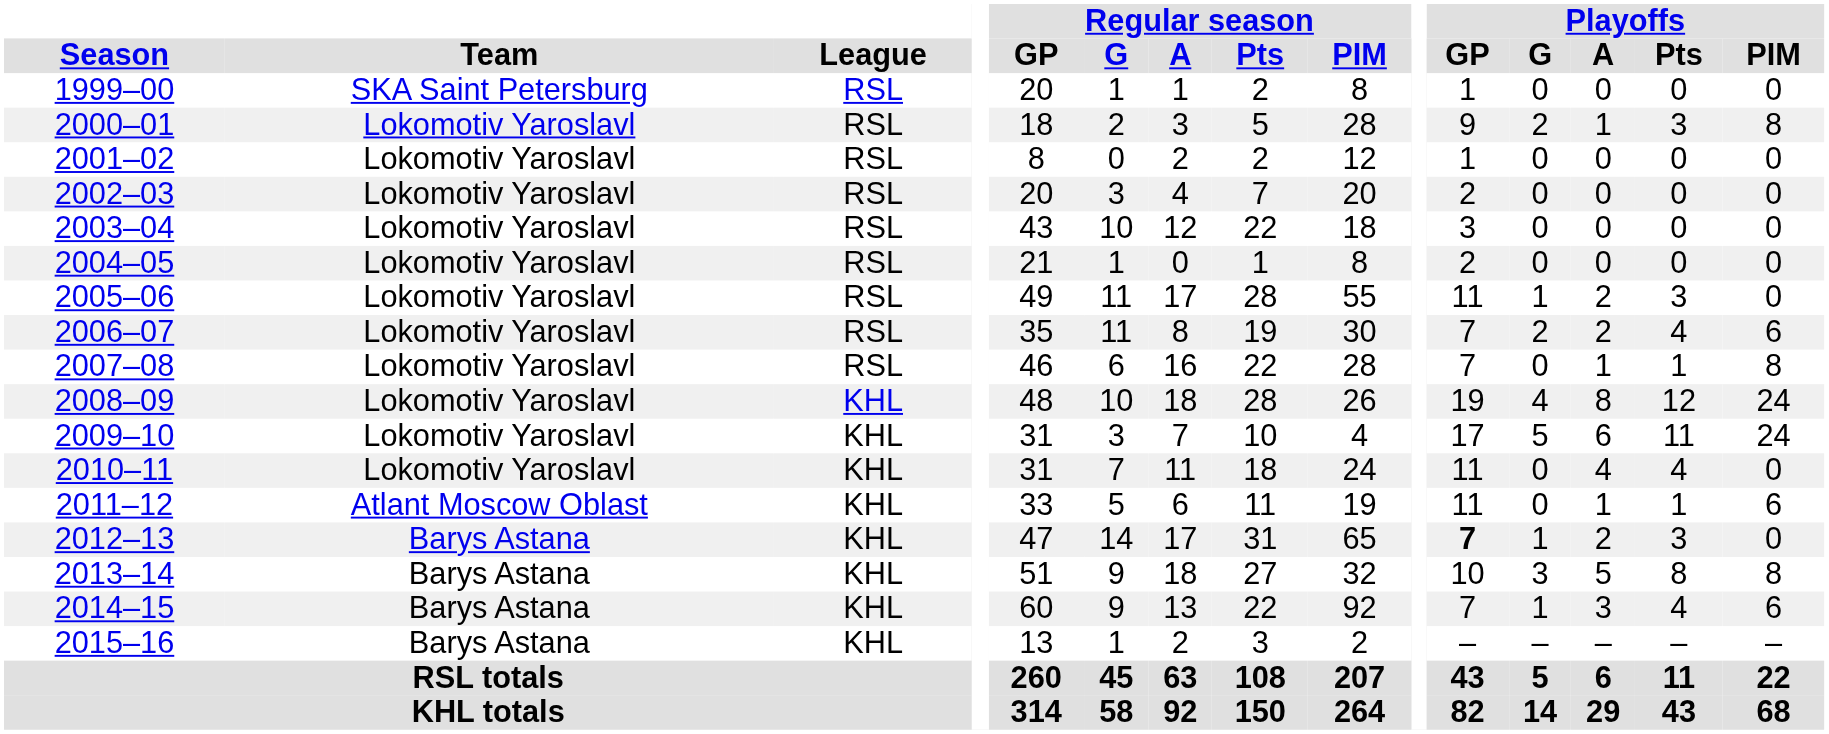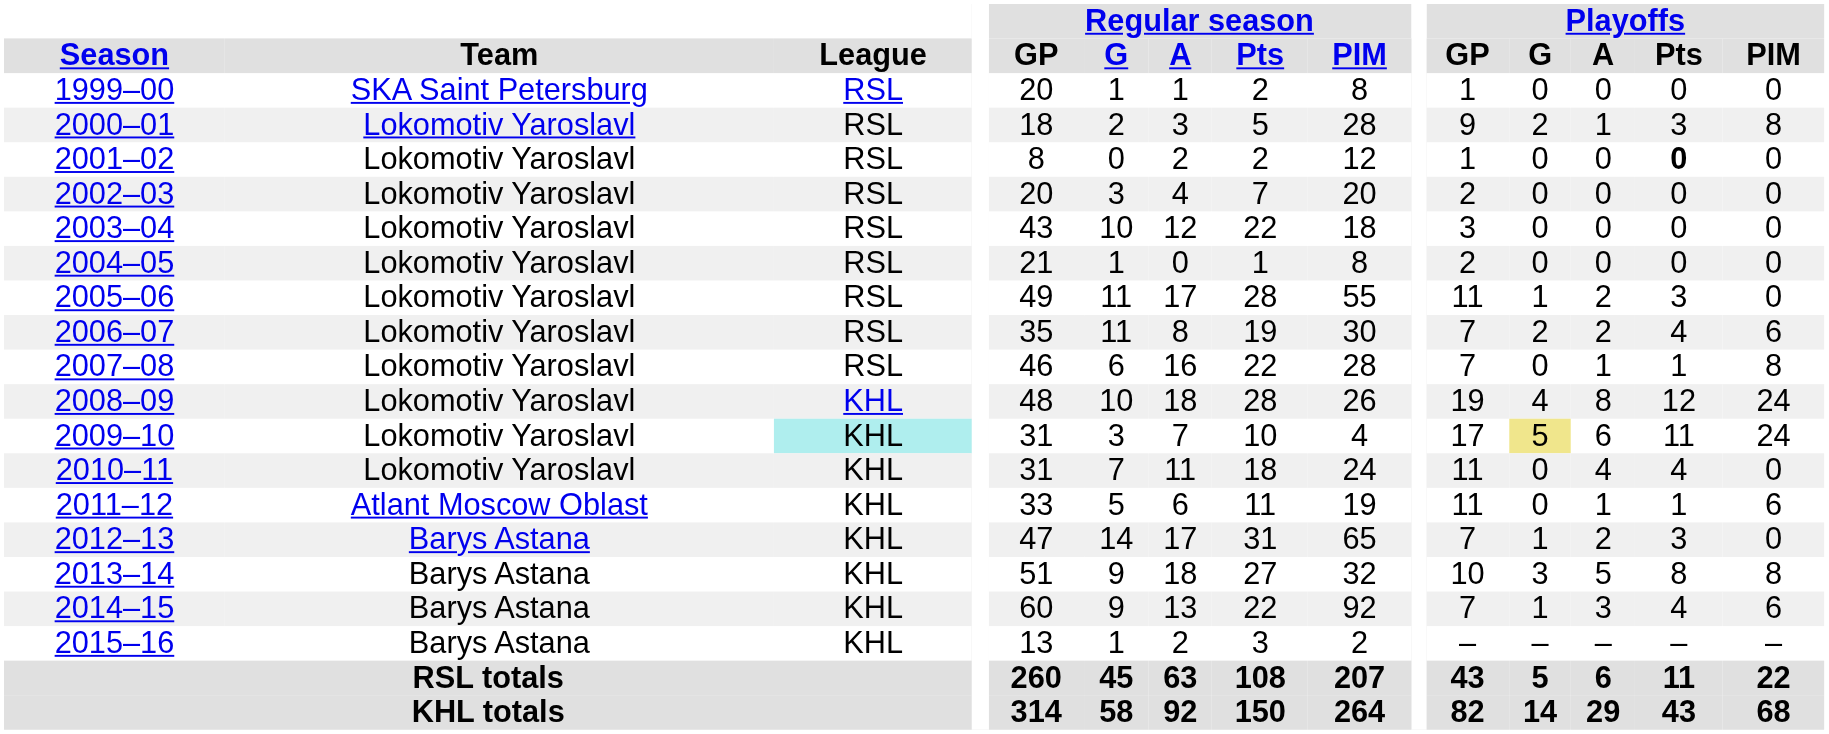(1679, 159) normal -> (1679, 159) bold
(873, 435) no background -> (873, 435) paleturquoise background
(1540, 435) no background -> (1540, 435) khaki background
(1468, 539) bold -> (1468, 539) normal
